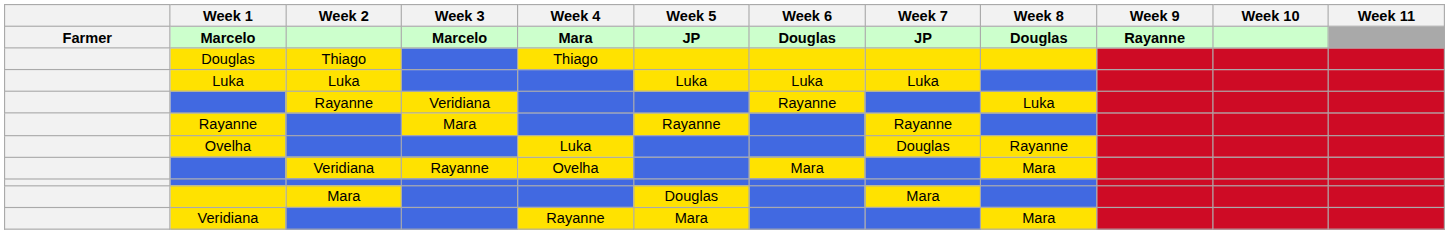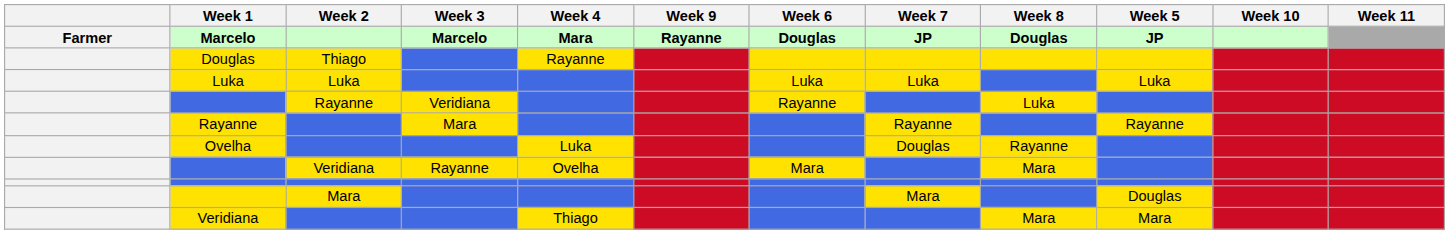columns swapped: (691, 15) <-> (1155, 15)
(575, 59) Thiago -> (575, 59) Rayanne
(575, 218) Rayanne -> (575, 218) Thiago
